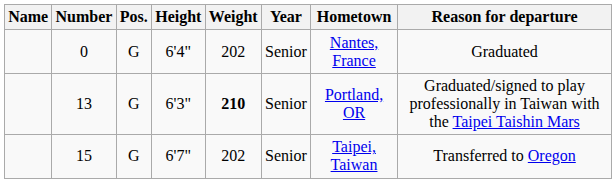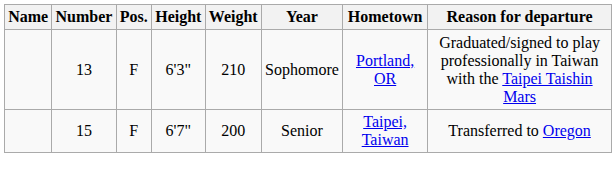- row: (84, 51)
(134, 103) G -> (134, 69) F
(233, 103) bold -> (233, 69) normal
(286, 103) Senior -> (302, 69) Sophomore
(134, 156) G -> (134, 130) F
(233, 156) 202 -> (233, 130) 200
